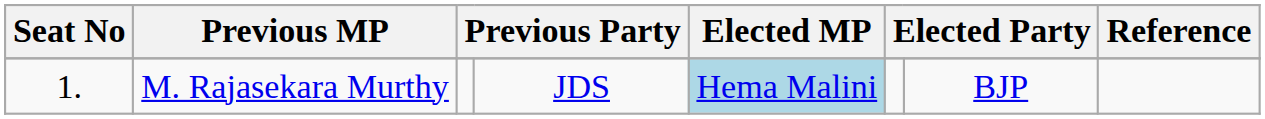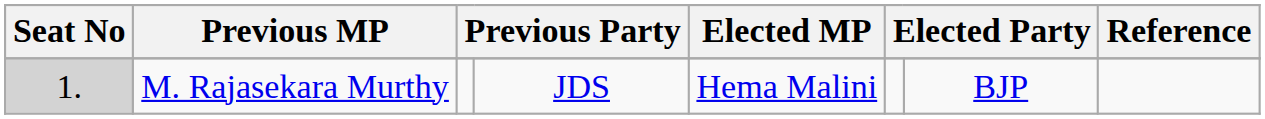(69, 85) no background -> (69, 85) lightgrey background
(787, 85) lightblue background -> (787, 85) no background
